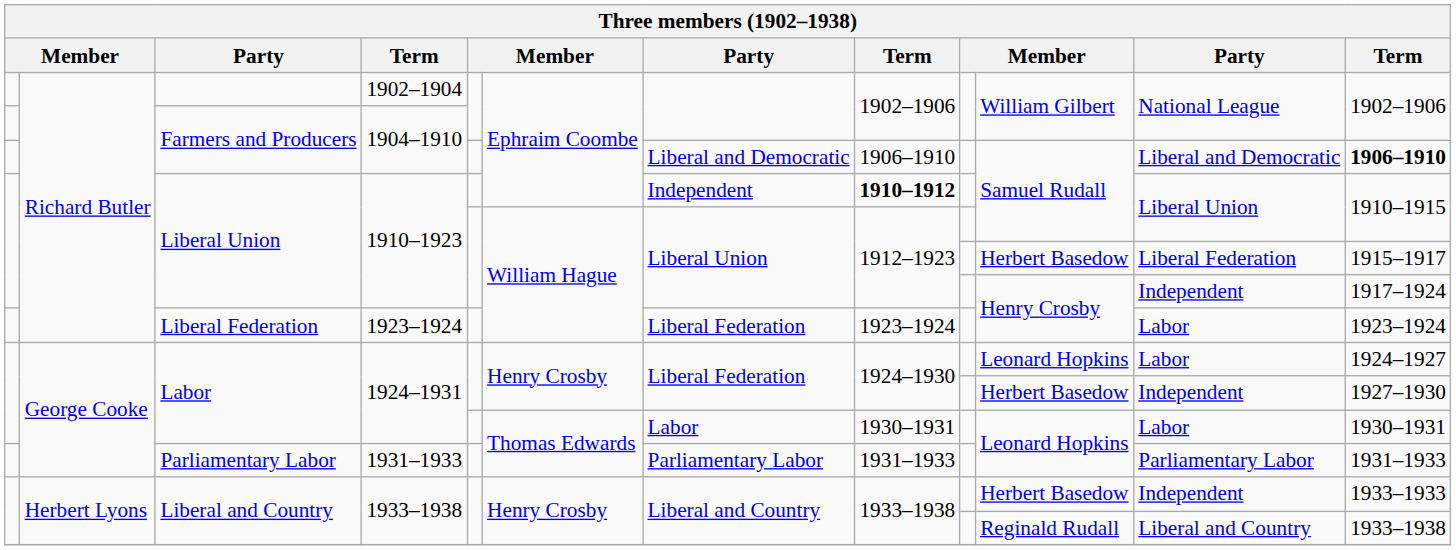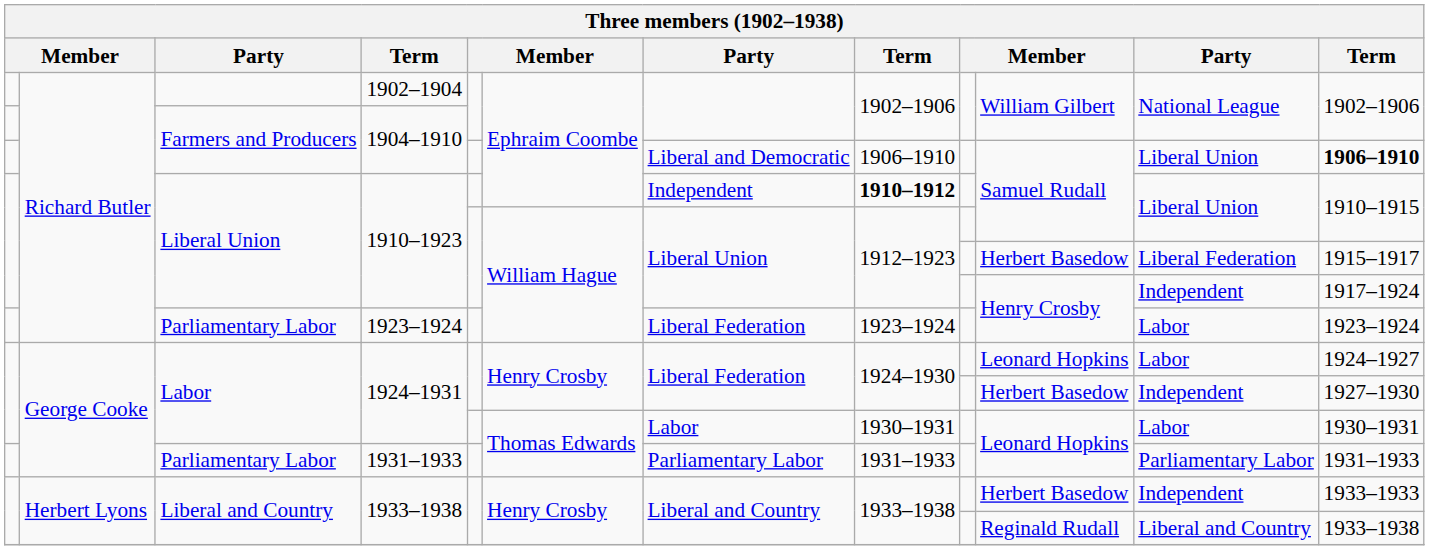(1239, 156) Liberal and Democratic -> (1198, 156) Liberal Union
(239, 325) Liberal Federation -> (248, 325) Parliamentary Labor
